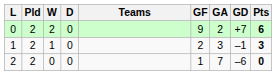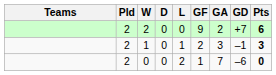columns swapped: (135, 12) <-> (13, 12)
